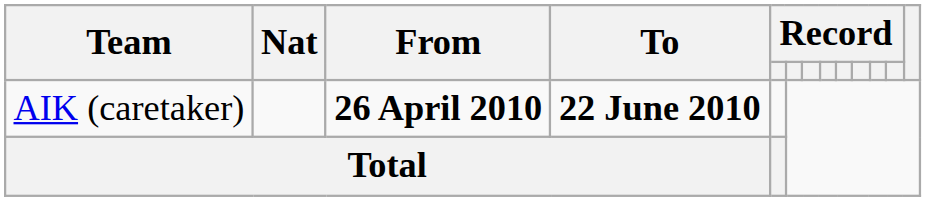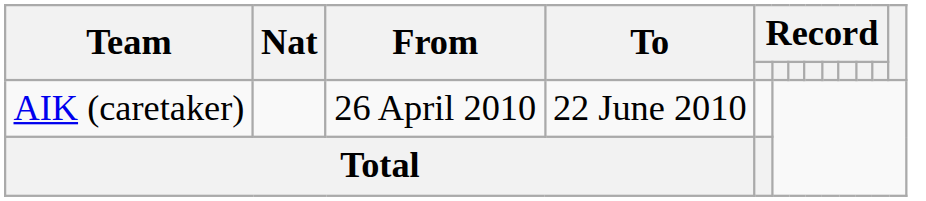(438, 107) bold -> (435, 107) normal
(660, 107) bold -> (650, 107) normal
